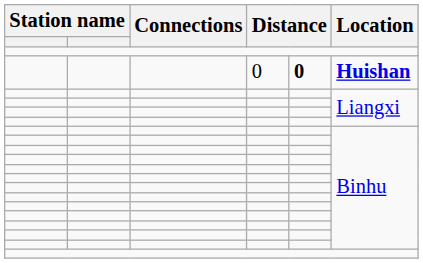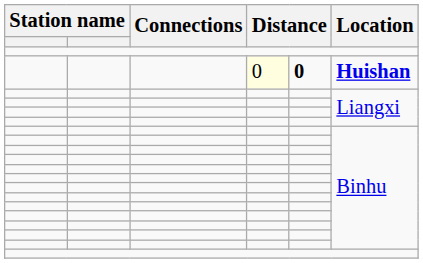(257, 72) no background -> (257, 72) lightyellow background
